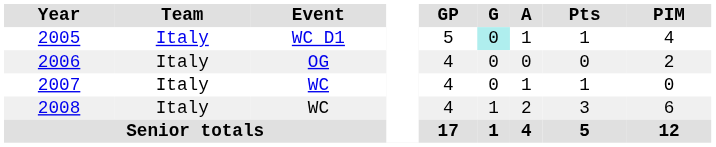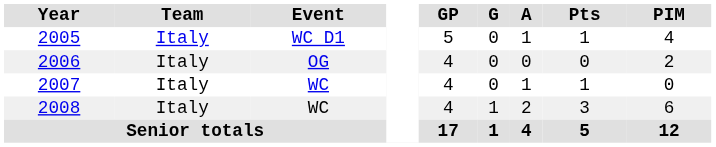(494, 39) paleturquoise background -> (494, 39) no background
